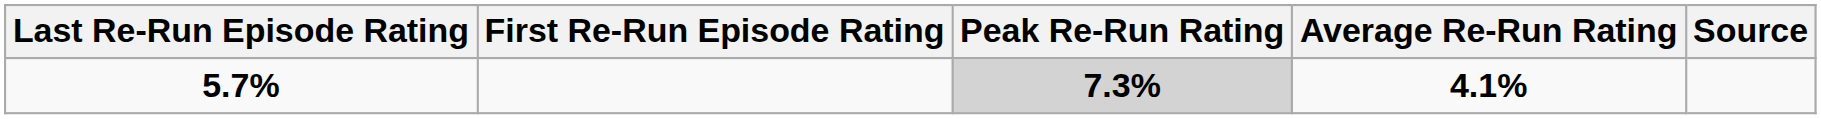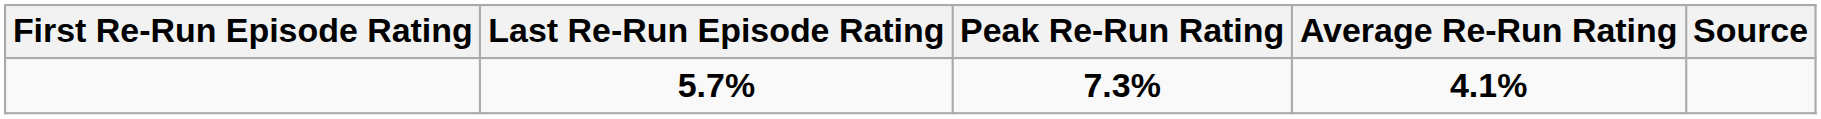columns swapped: (714, 31) <-> (241, 31)
(1122, 85) lightgrey background -> (1122, 85) no background
